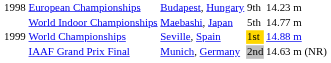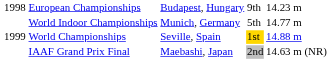(197, 22) Maebashi, Japan -> (200, 22) Munich, Germany
(200, 52) Munich, Germany -> (197, 52) Maebashi, Japan
